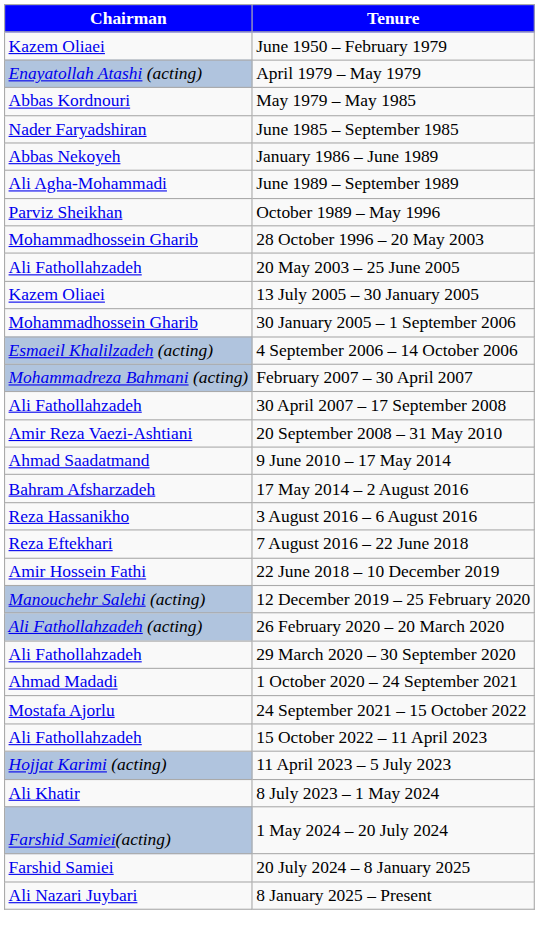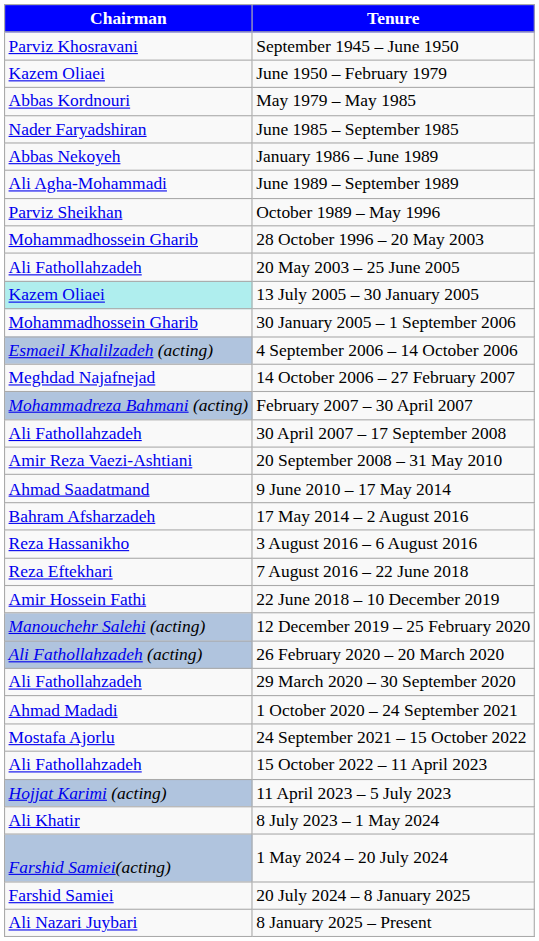+ row: (357, 45)
- row: (339, 73)
(57, 294) no background -> (57, 294) paleturquoise background
+ row: (386, 377)
